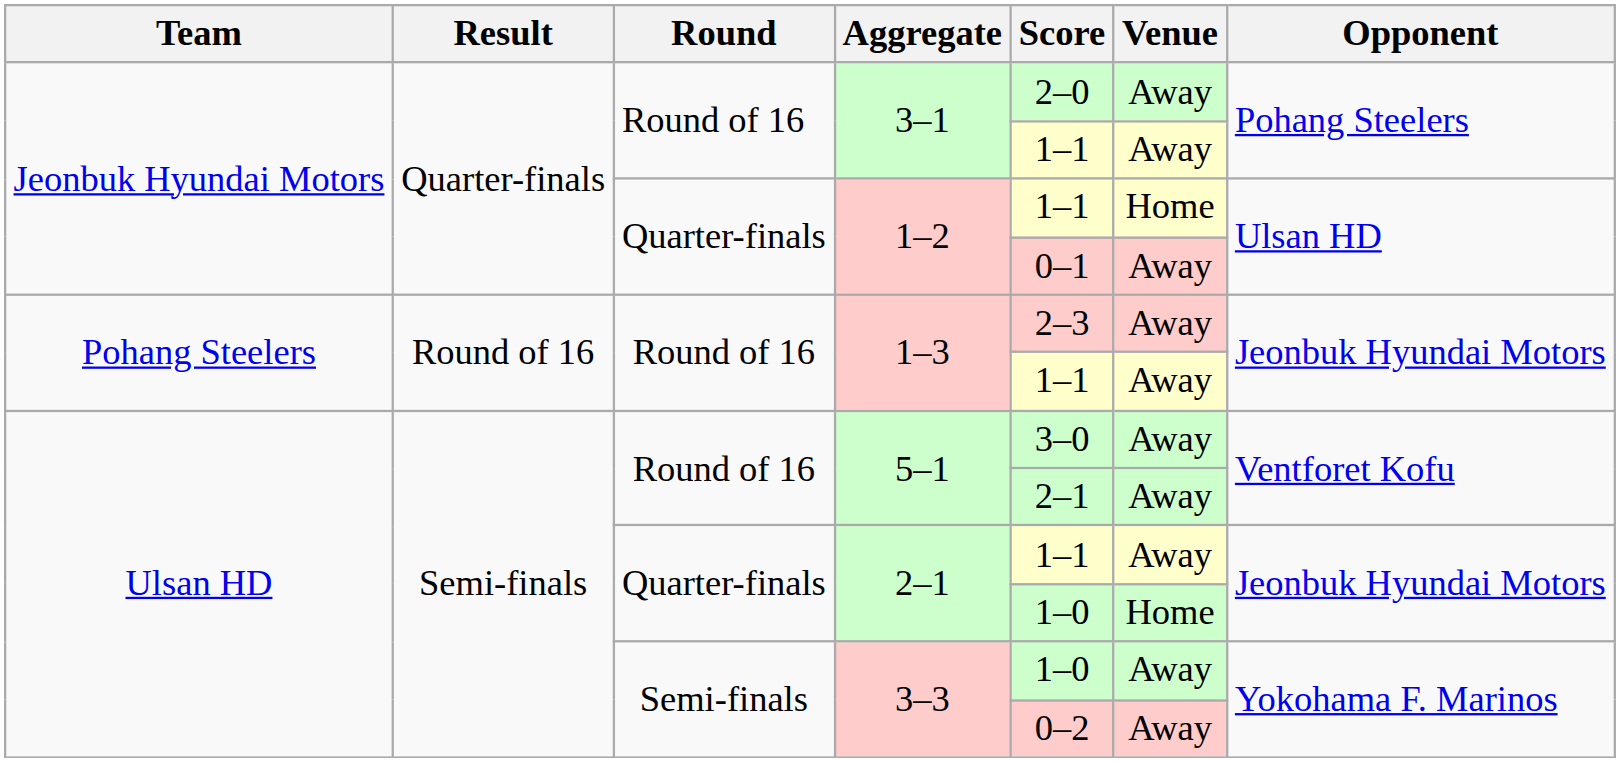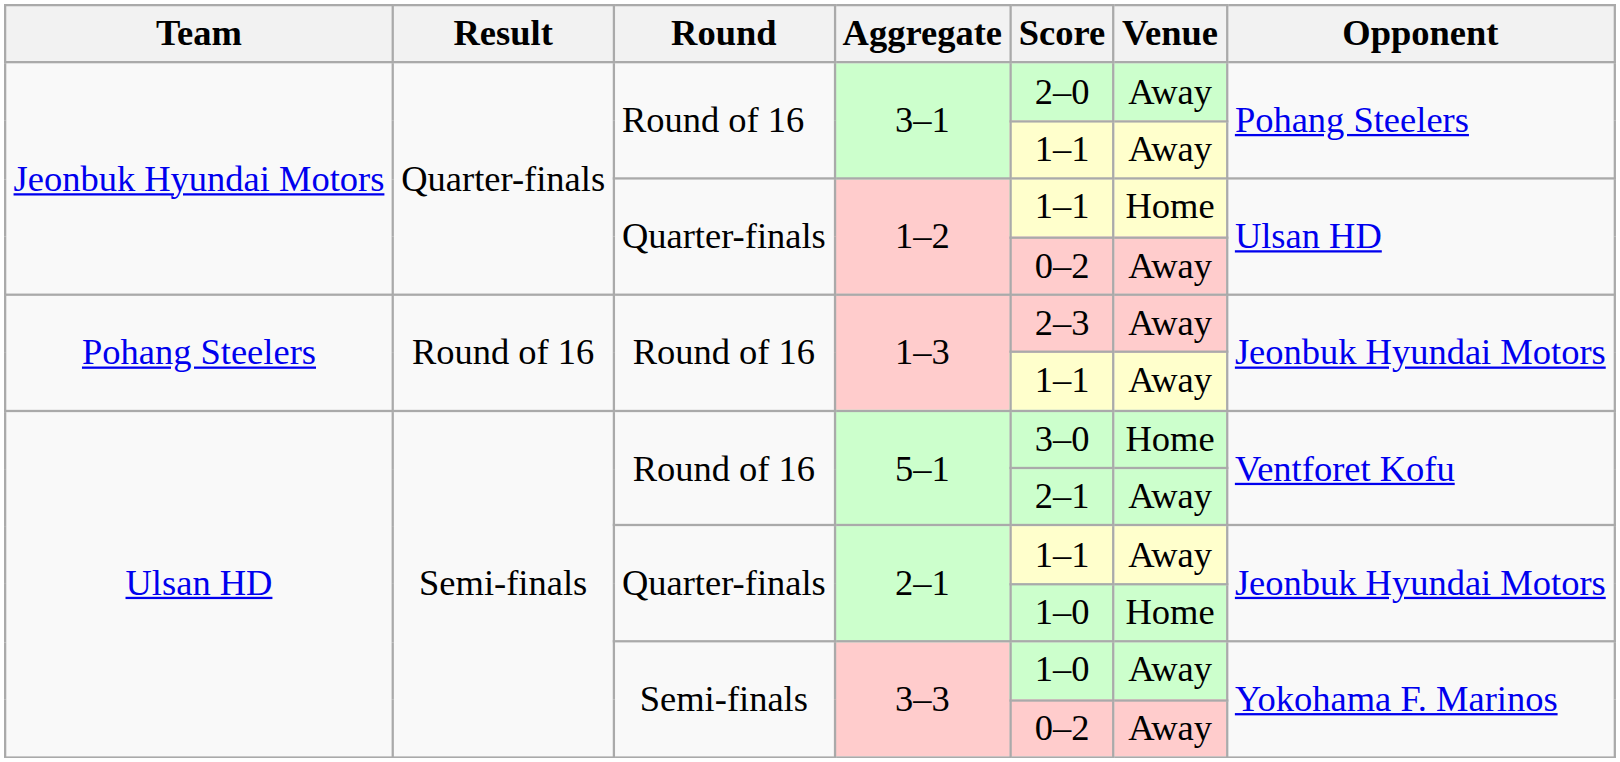(1062, 264) 0–1 -> (1062, 264) 0–2
(1170, 438) Away -> (1170, 438) Home
